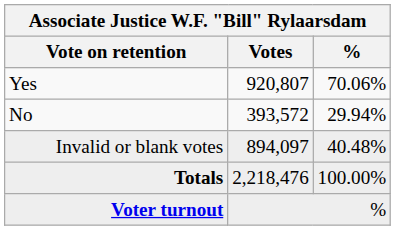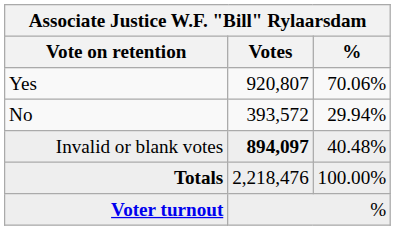(278, 146) normal -> (278, 146) bold
